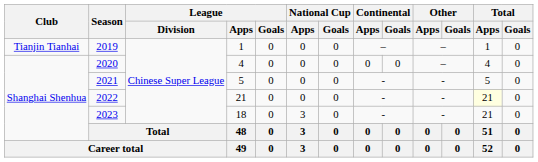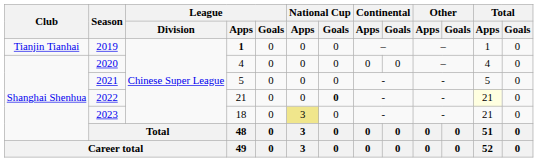(241, 47) normal -> (241, 47) bold
(336, 98) normal -> (336, 98) bold
(303, 115) no background -> (303, 115) khaki background
